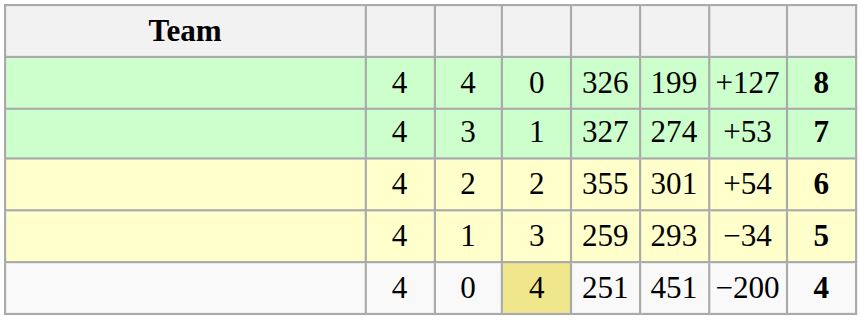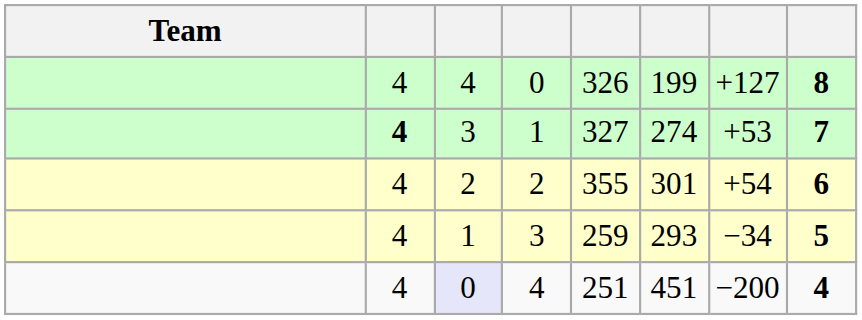(400, 133) normal -> (400, 133) bold
(468, 287) no background -> (468, 287) lavender background
(537, 287) khaki background -> (537, 287) no background
